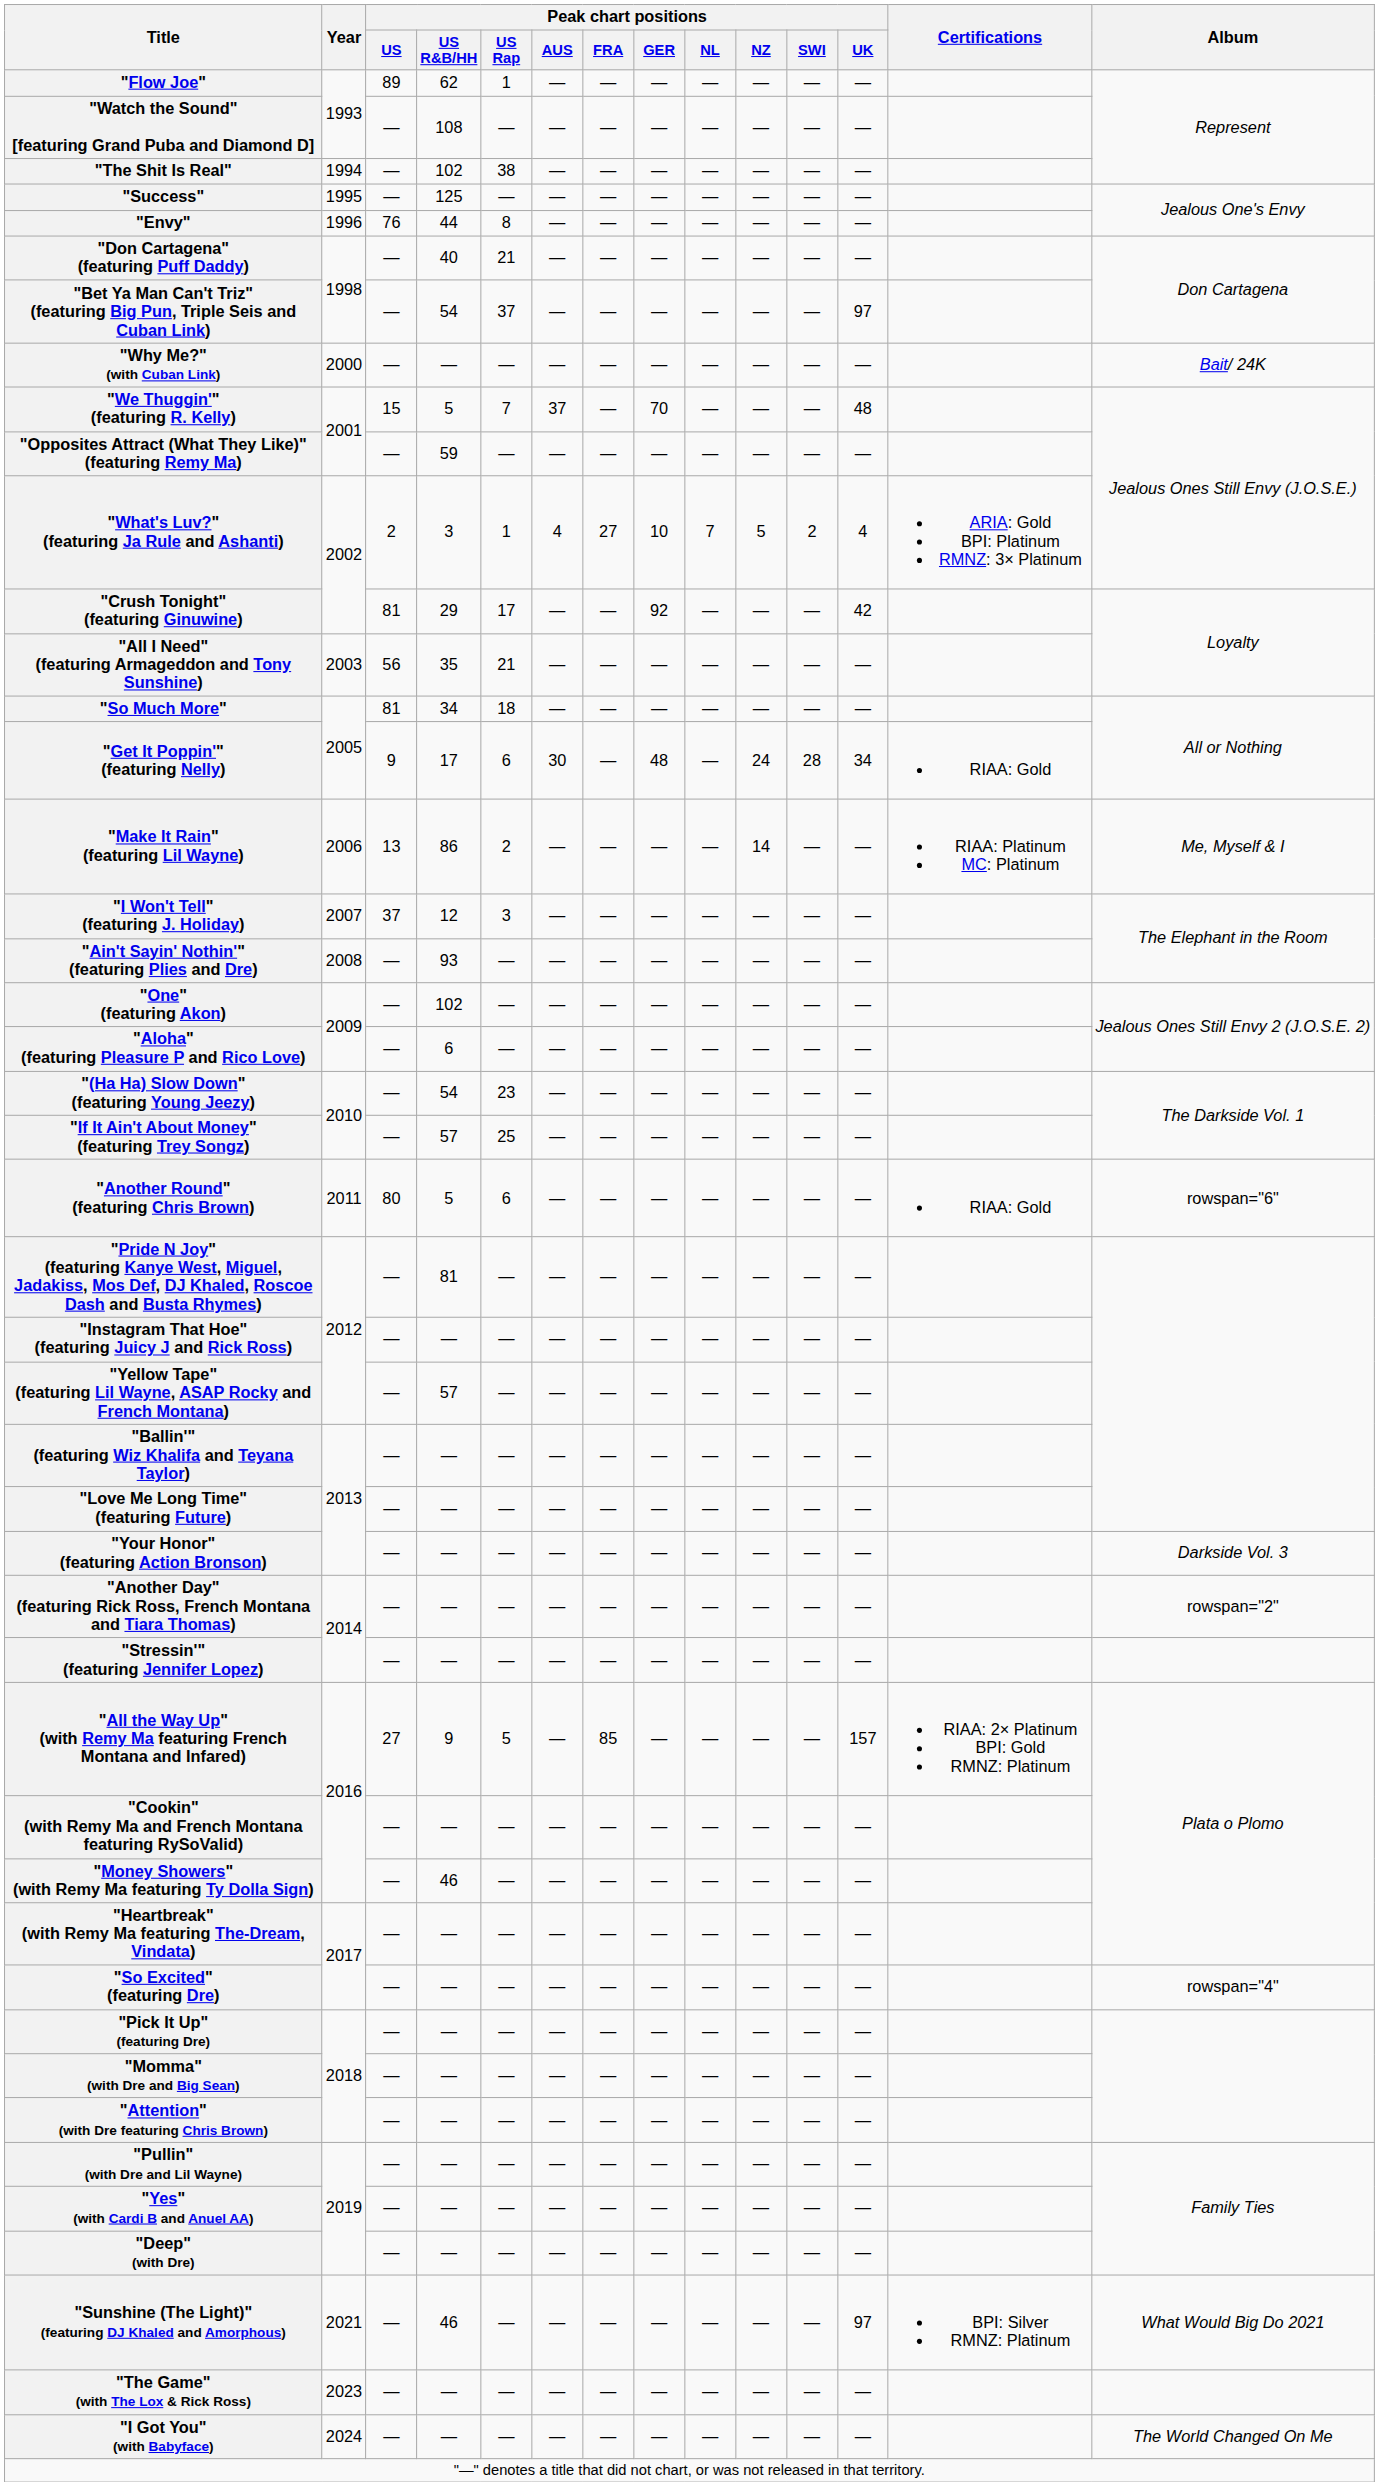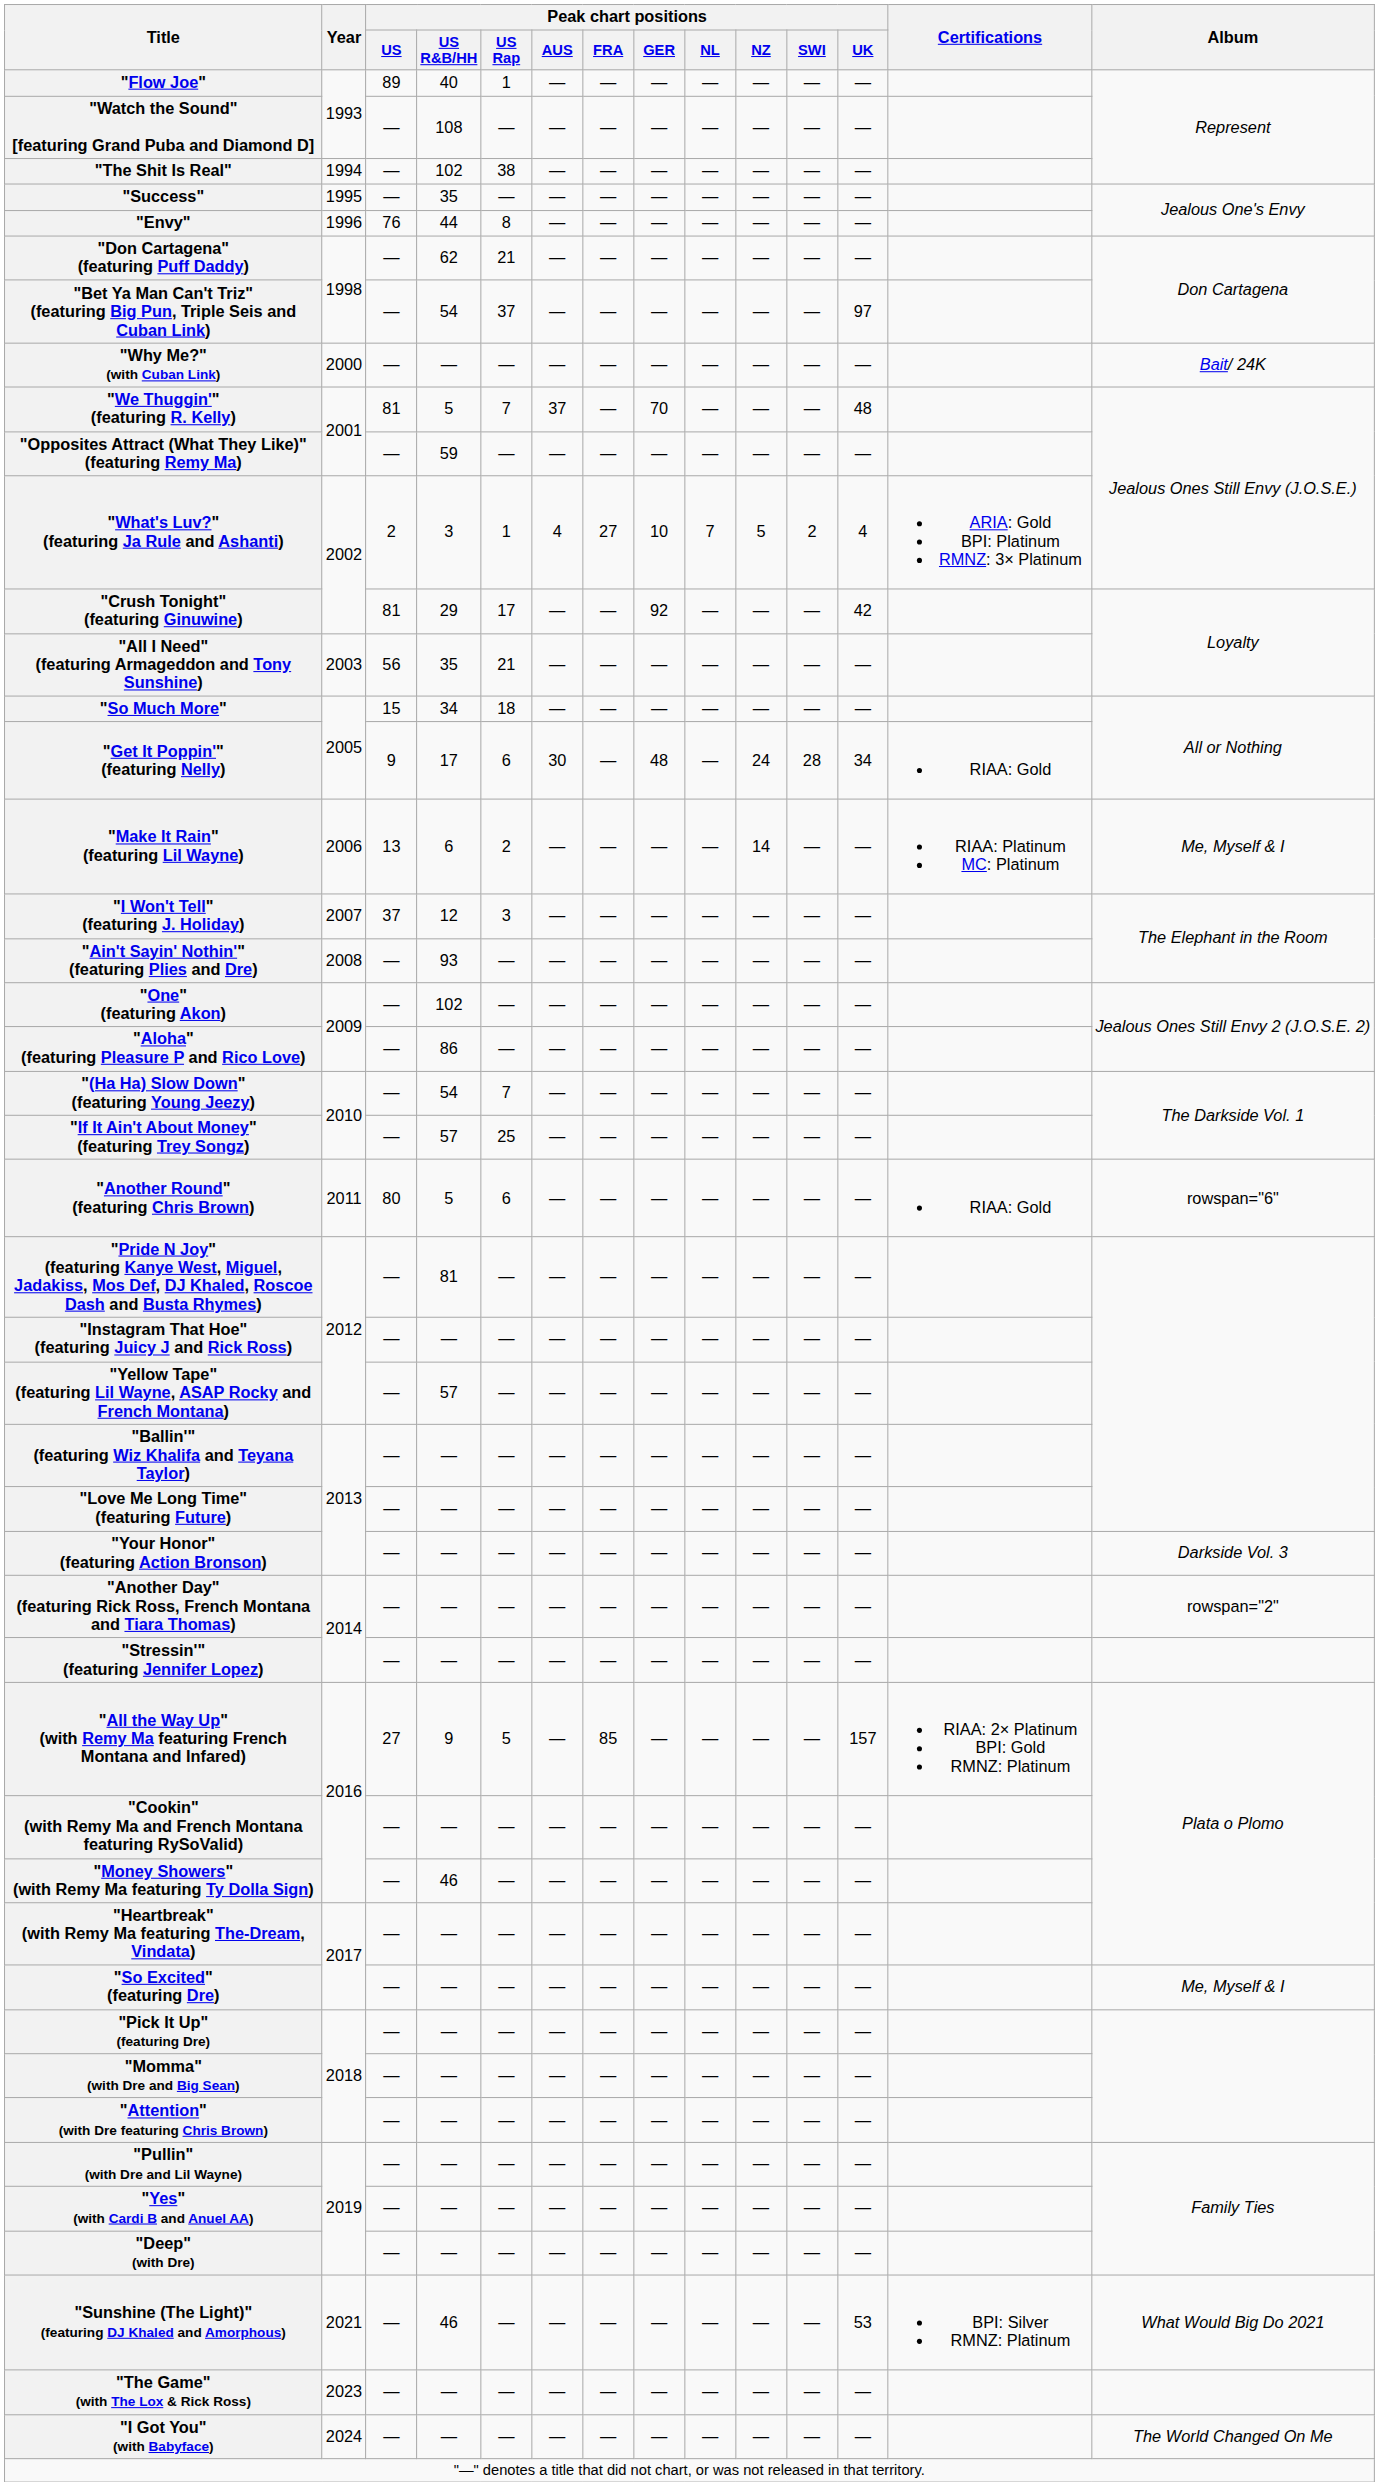(449, 82) 62 -> (449, 82) 40
(449, 197) 125 -> (449, 197) 35
(449, 258) 40 -> (449, 258) 62
(391, 409) 15 -> (391, 409) 81
(391, 709) 81 -> (391, 709) 15
(449, 846) 86 -> (449, 846) 6
(449, 1048) 6 -> (449, 1048) 86
(506, 1093) 23 -> (506, 1093) 7
(1233, 1987) rowspan="4" -> (1233, 1987) Me, Myself & I
(863, 2322) 97 -> (863, 2322) 53
